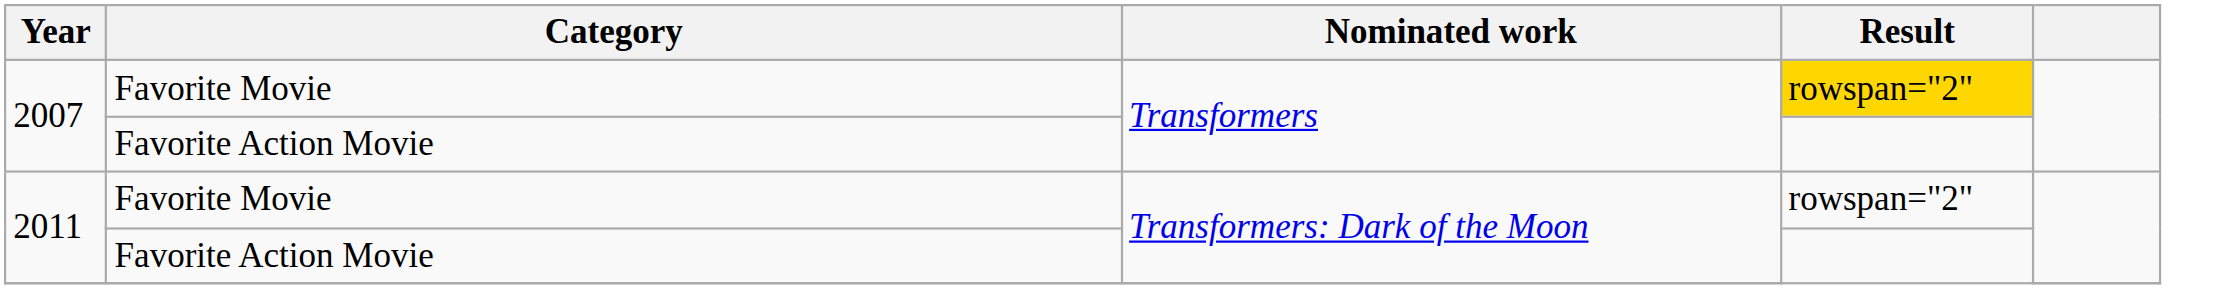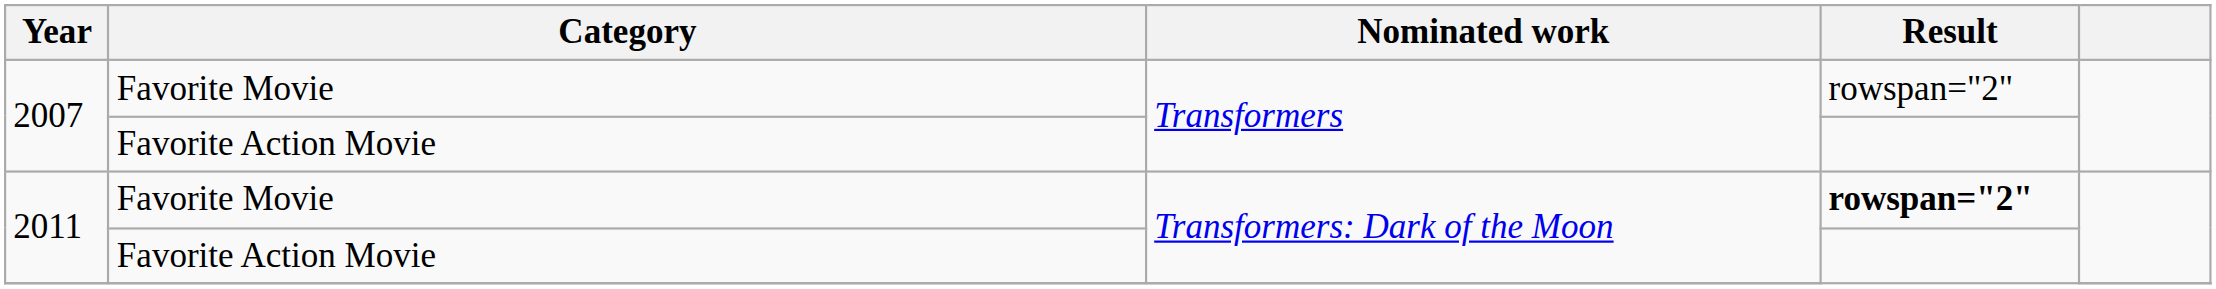(1881, 87) gold background -> (1921, 87) no background
(1881, 198) normal -> (1931, 198) bold
